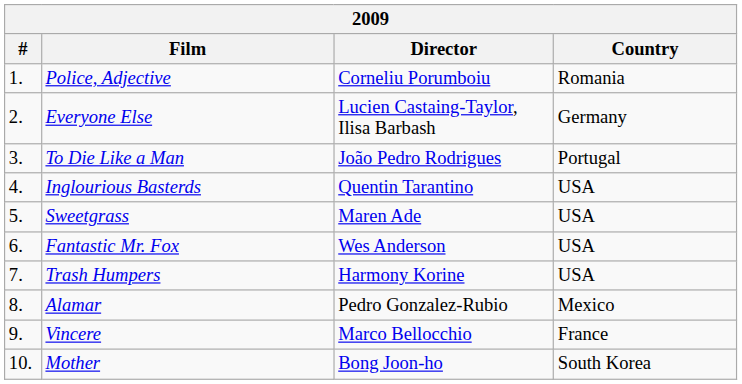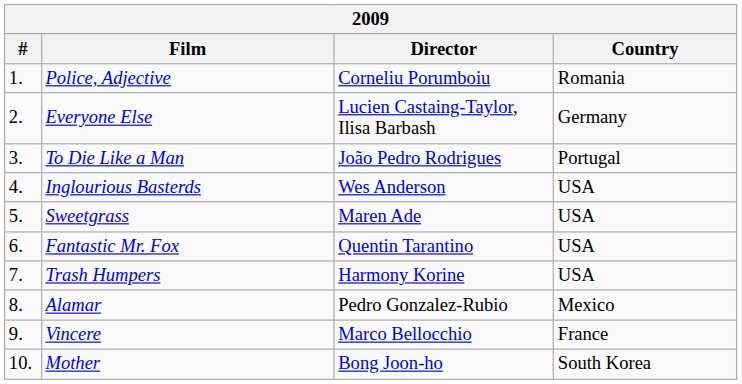(406, 187) Quentin Tarantino -> (392, 187) Wes Anderson
(392, 246) Wes Anderson -> (406, 246) Quentin Tarantino
